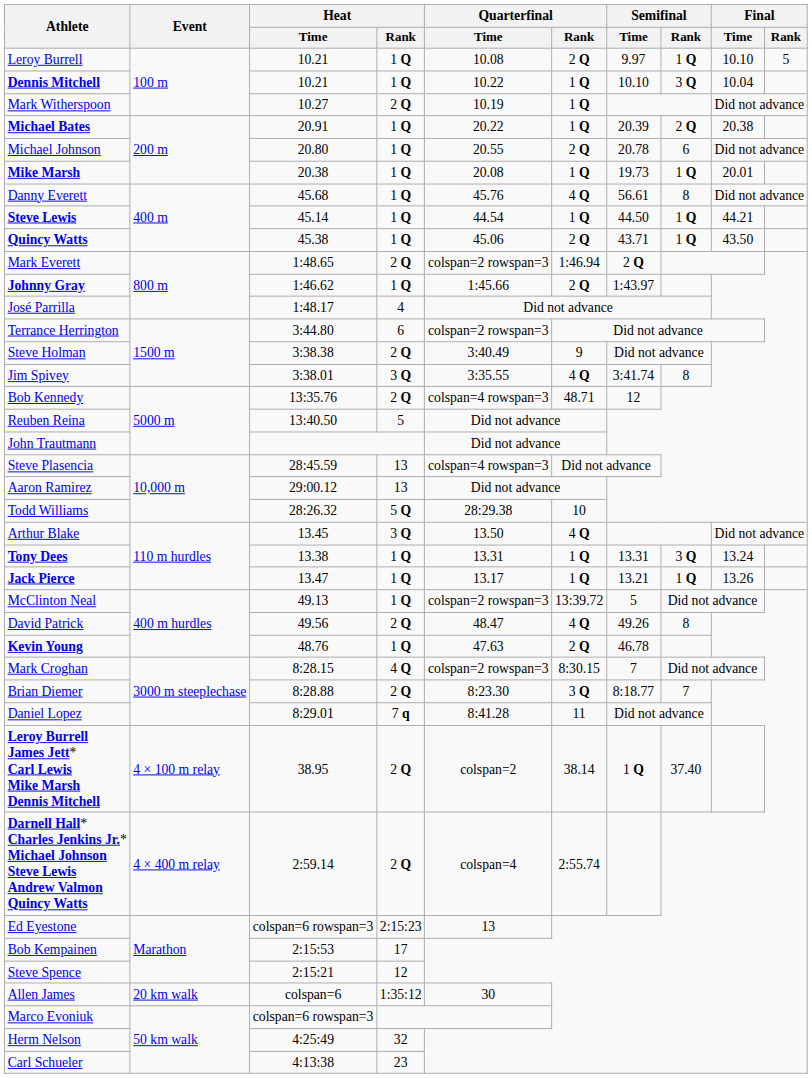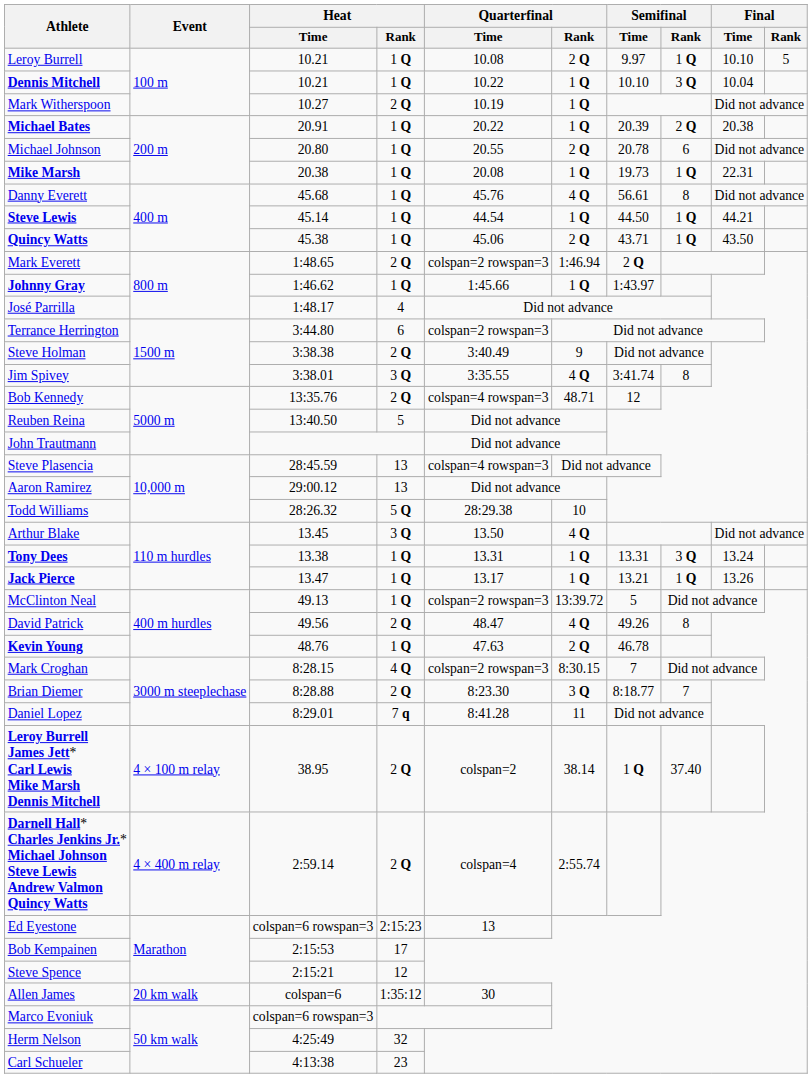(738, 172) 20.01 -> (738, 172) 22.31
(579, 285) 2 Q -> (579, 285) 1 Q
